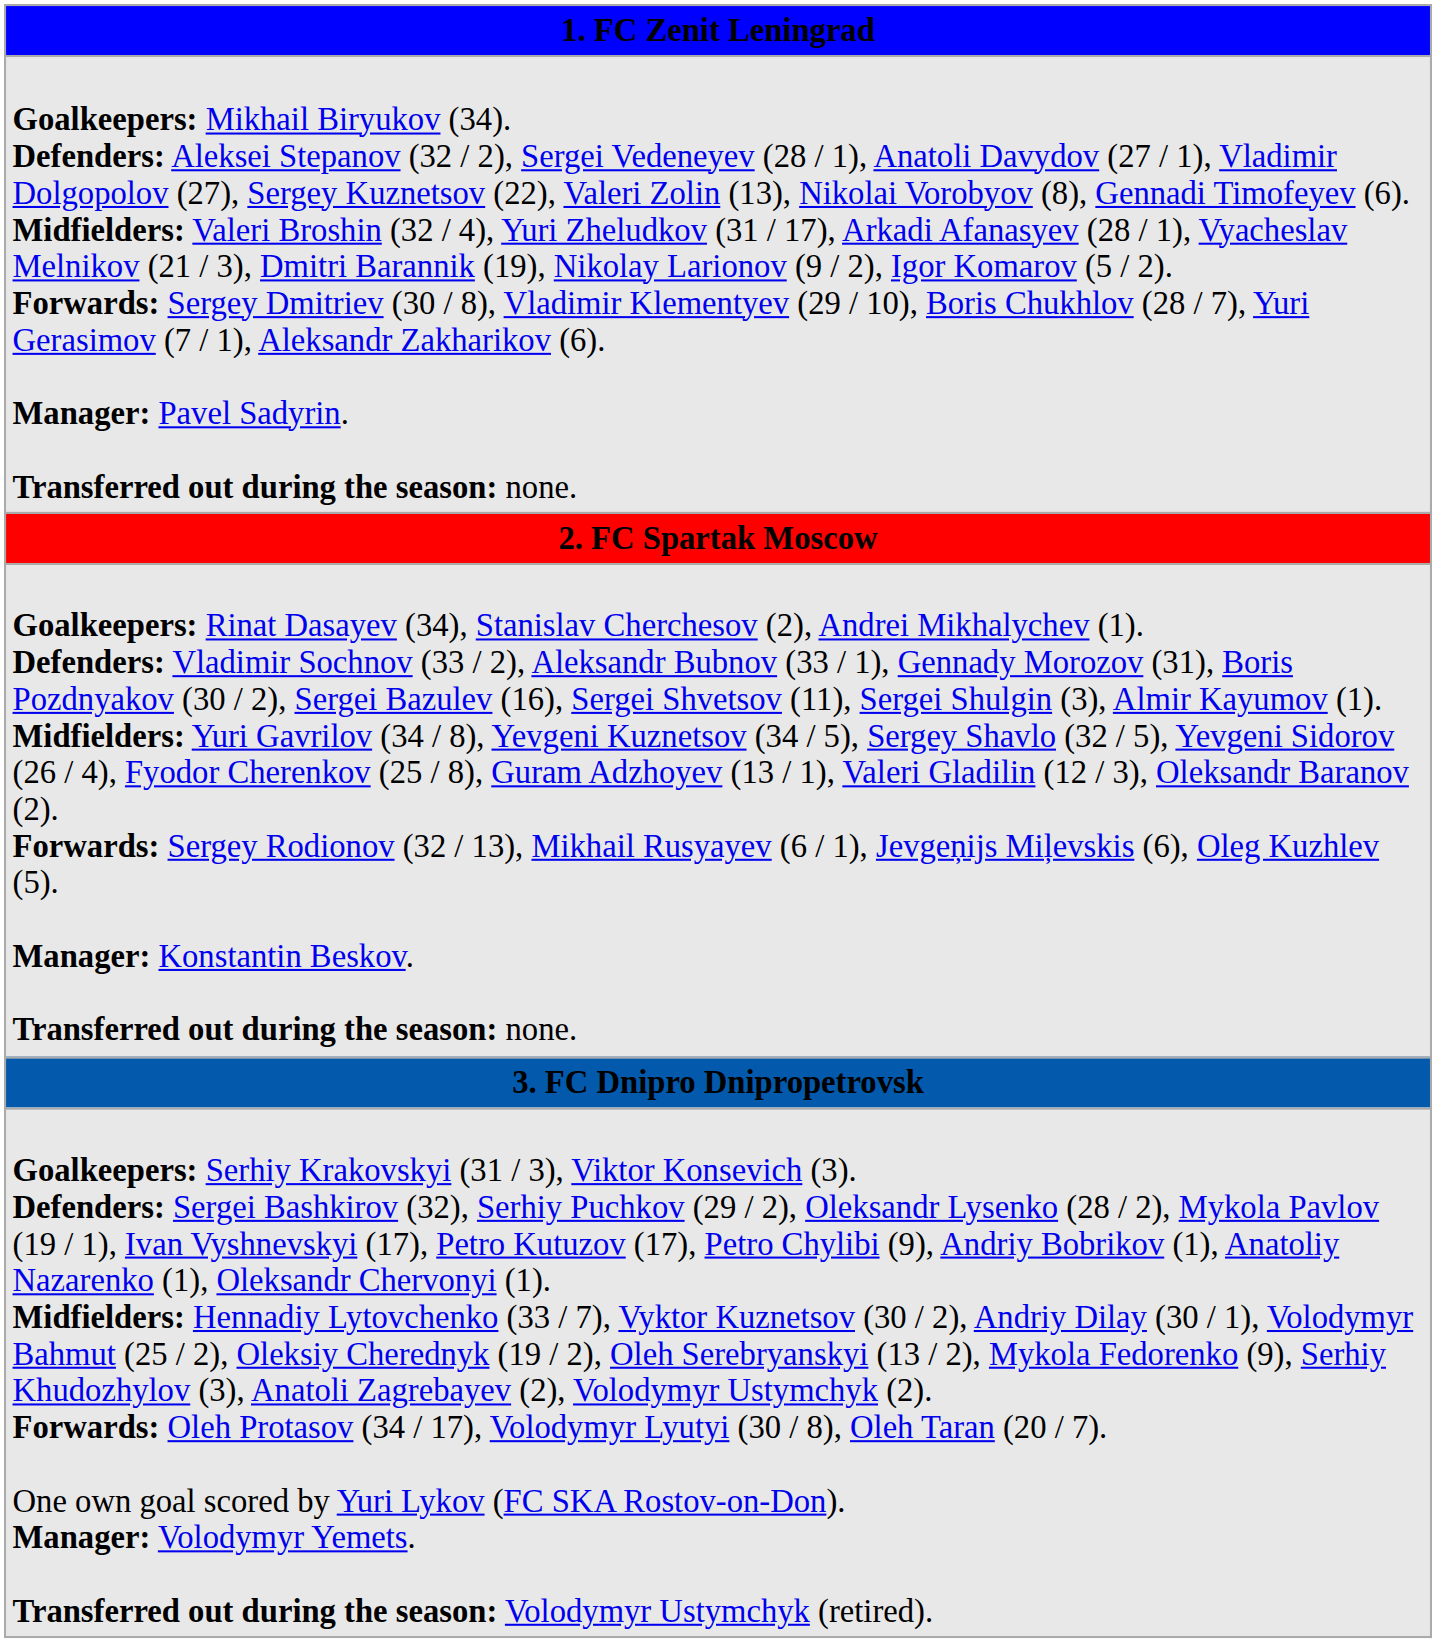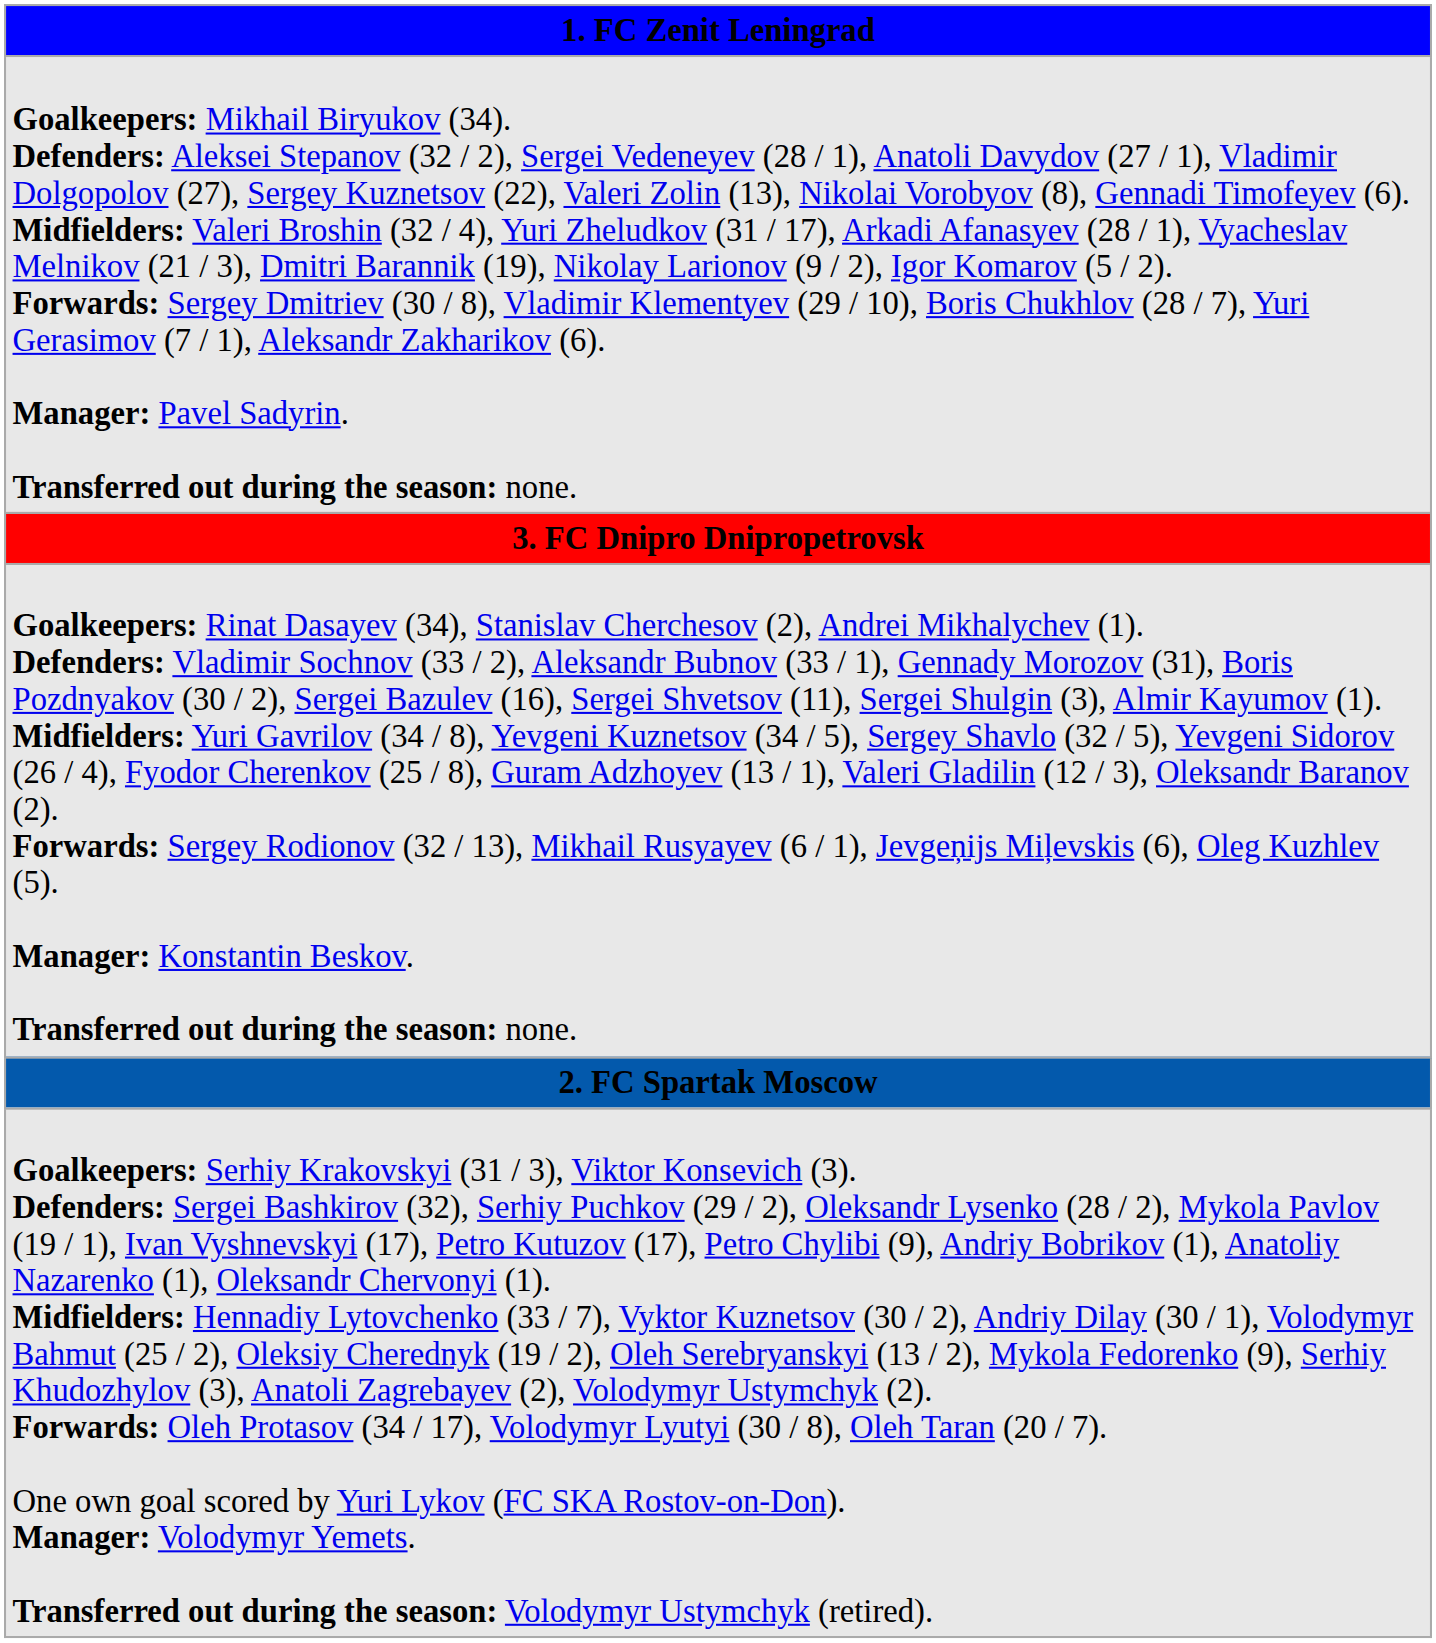(718, 537) 2. FC Spartak Moscow -> (718, 537) 3. FC Dnipro Dnipropetrovsk
(718, 1082) 3. FC Dnipro Dnipropetrovsk -> (718, 1082) 2. FC Spartak Moscow
